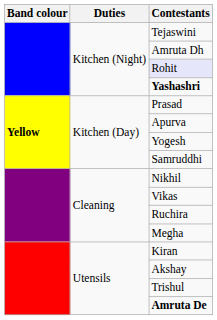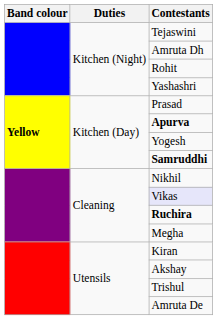(164, 68) lavender background -> (164, 68) no background
(176, 86) bold -> (174, 86) normal
(169, 123) normal -> (170, 123) bold
(177, 159) normal -> (179, 159) bold
(164, 196) no background -> (164, 196) lavender background
(170, 214) normal -> (172, 214) bold
(179, 305) bold -> (177, 305) normal
